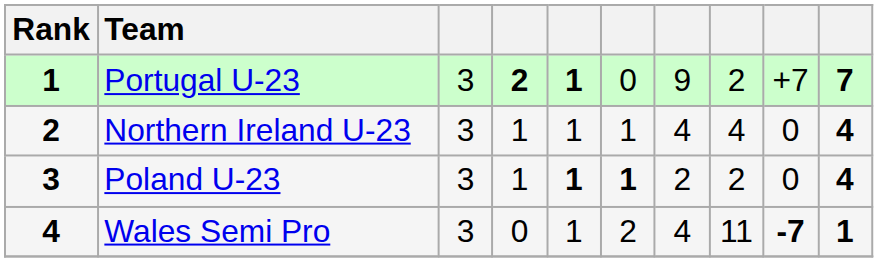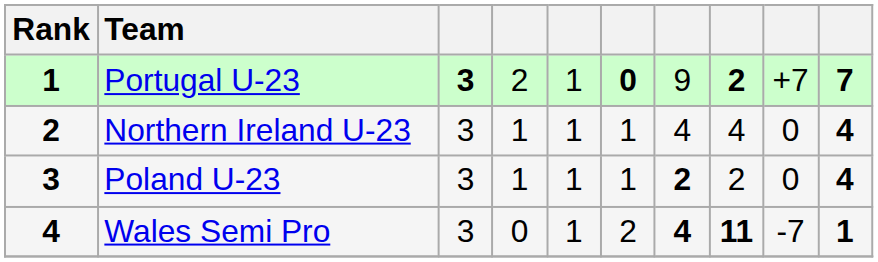(465, 79) normal -> (465, 79) bold
(520, 79) bold -> (520, 79) normal
(574, 79) bold -> (574, 79) normal
(628, 79) normal -> (628, 79) bold
(736, 79) normal -> (736, 79) bold
(574, 180) bold -> (574, 180) normal
(628, 180) bold -> (628, 180) normal
(682, 180) normal -> (682, 180) bold
(682, 230) normal -> (682, 230) bold
(736, 230) normal -> (736, 230) bold
(791, 230) bold -> (791, 230) normal
